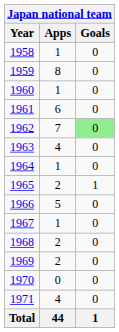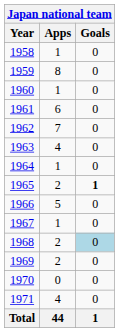(95, 128) lightgreen background -> (95, 128) no background
(95, 185) normal -> (95, 185) bold
(95, 242) no background -> (95, 242) lightblue background
